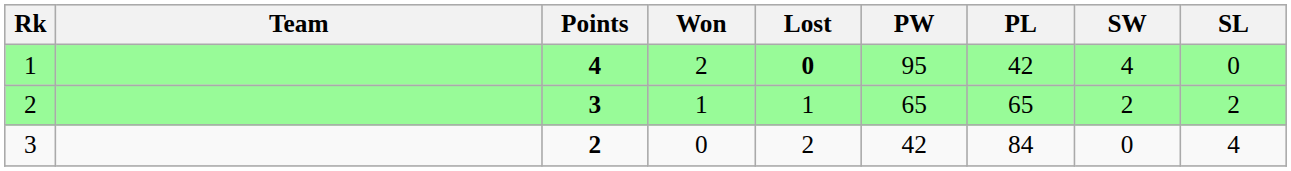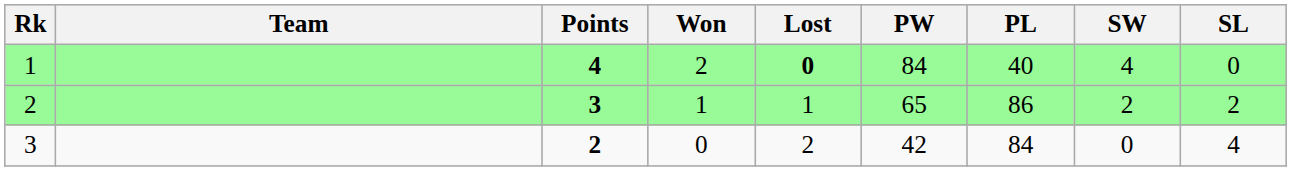(914, 64) 95 -> (914, 64) 84
(1021, 64) 42 -> (1021, 64) 40
(1021, 104) 65 -> (1021, 104) 86
